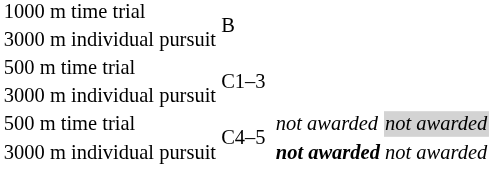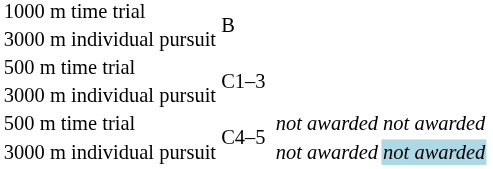(436, 123) lightgrey background -> (434, 123) no background
(328, 152) bold -> (327, 152) normal
(436, 152) no background -> (434, 152) lightblue background
